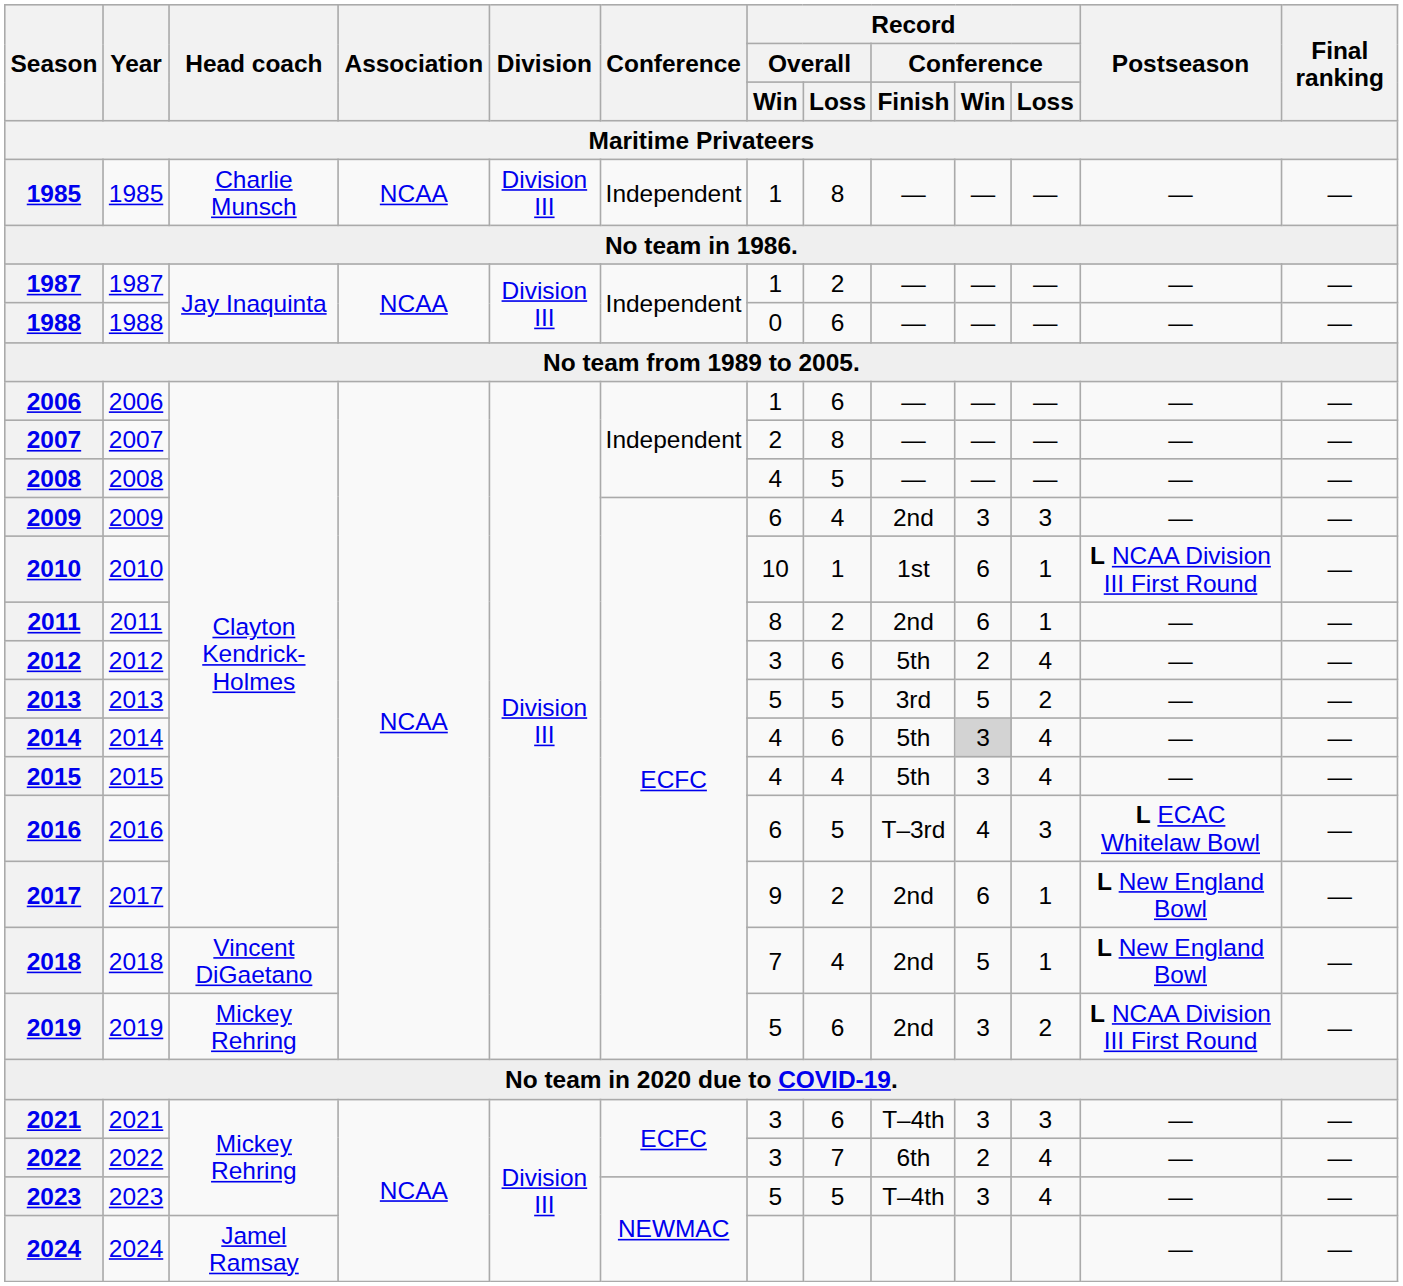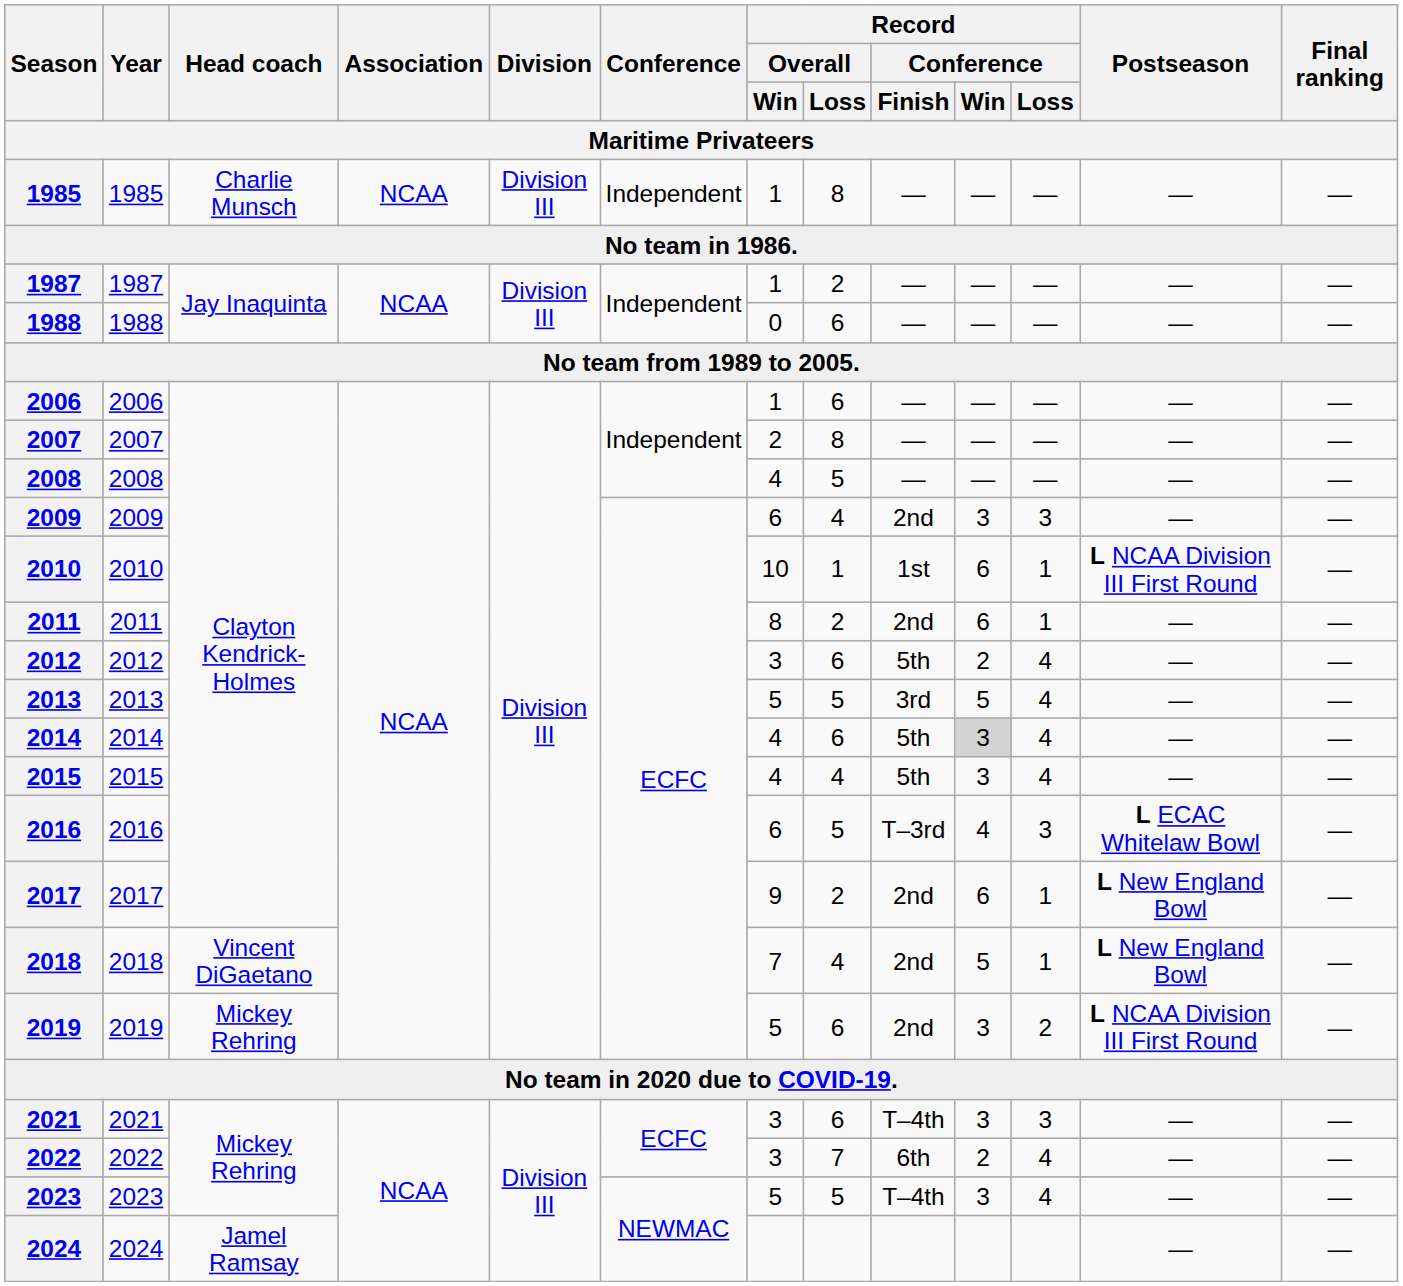(1045, 699) 2 -> (1045, 699) 4
